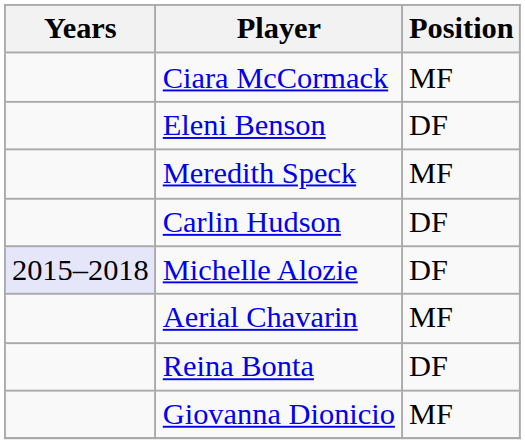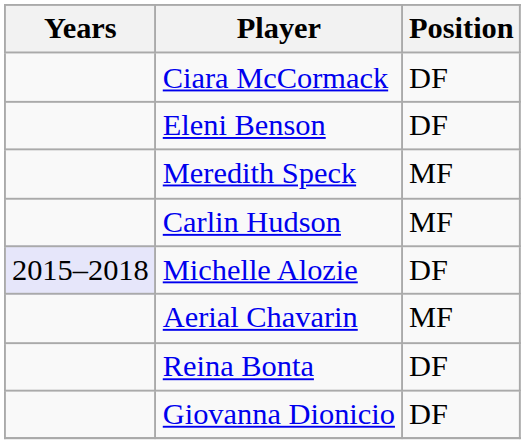(431, 76) MF -> (428, 76) DF
(428, 221) DF -> (431, 221) MF
(431, 414) MF -> (428, 414) DF
